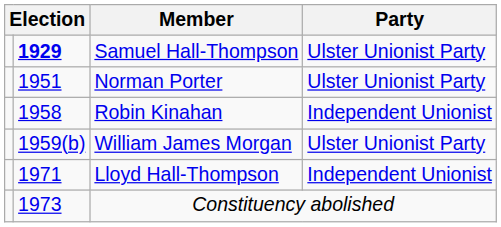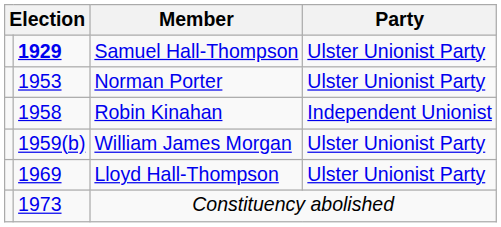(40, 81) 1951 -> (40, 81) 1953
(40, 174) 1971 -> (40, 174) 1969
(400, 174) Independent Unionist -> (396, 174) Ulster Unionist Party
